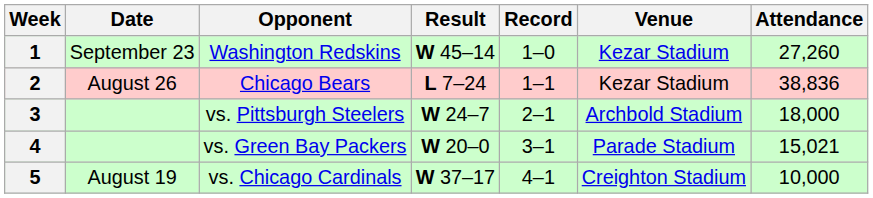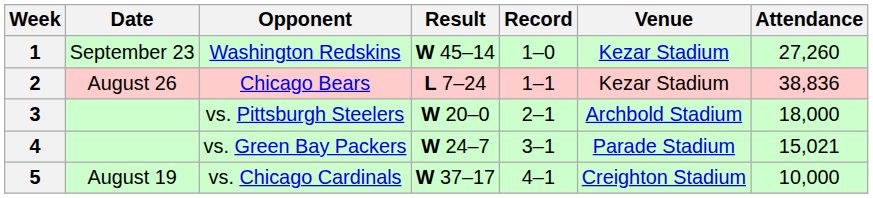(455, 114) W 24–7 -> (455, 114) W 20–0
(455, 146) W 20–0 -> (455, 146) W 24–7
